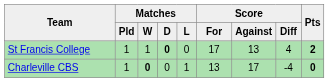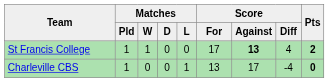(167, 50) bold -> (167, 50) normal
(254, 50) normal -> (254, 50) bold
(148, 68) bold -> (148, 68) normal
